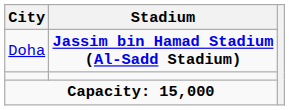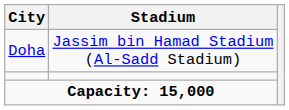(163, 51) bold -> (163, 51) normal
